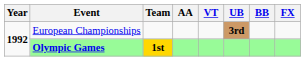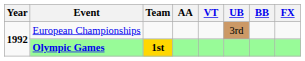(236, 30) bold -> (236, 30) normal
